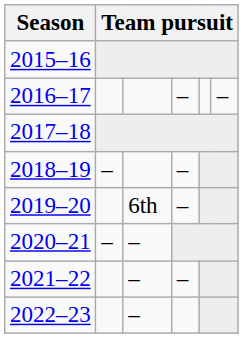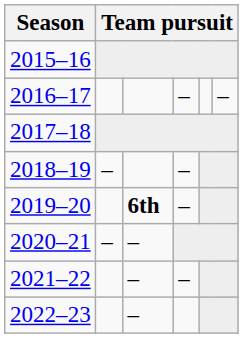(143, 205) normal -> (144, 205) bold
